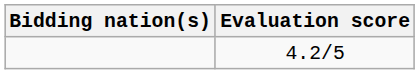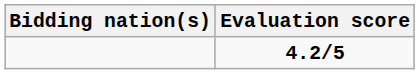(315, 53) normal -> (315, 53) bold
